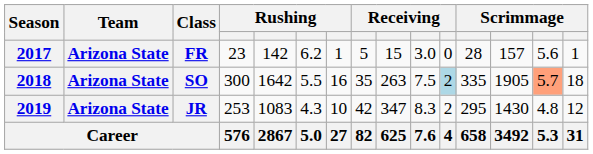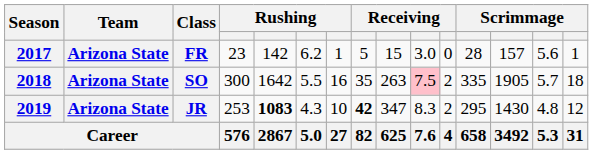(425, 80) no background -> (425, 80) pink background
(448, 80) lightblue background -> (448, 80) no background
(548, 80) lightsalmon background -> (548, 80) no background
(275, 108) normal -> (275, 108) bold
(364, 108) normal -> (364, 108) bold
